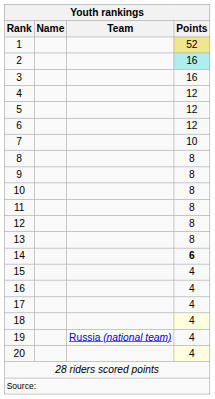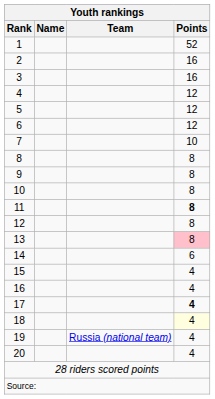(192, 45) khaki background -> (192, 45) no background
(192, 61) paleturquoise background -> (192, 61) no background
(192, 207) normal -> (192, 207) bold
(192, 239) no background -> (192, 239) pink background
(192, 256) bold -> (192, 256) normal
(192, 304) normal -> (192, 304) bold
(192, 353) lightyellow background -> (192, 353) no background
